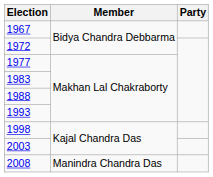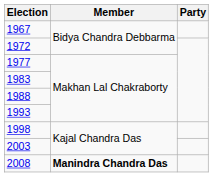(107, 163) normal -> (110, 163) bold
